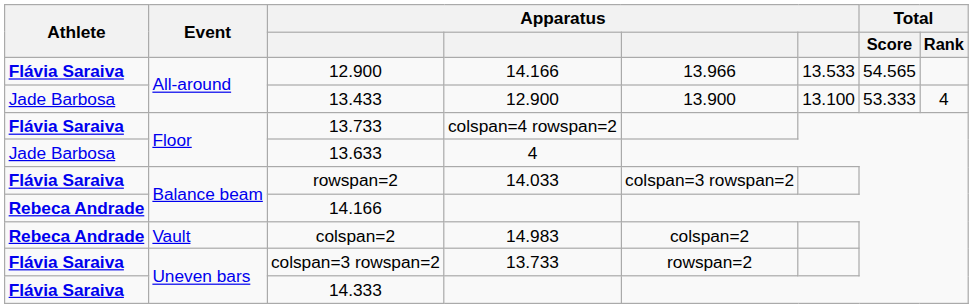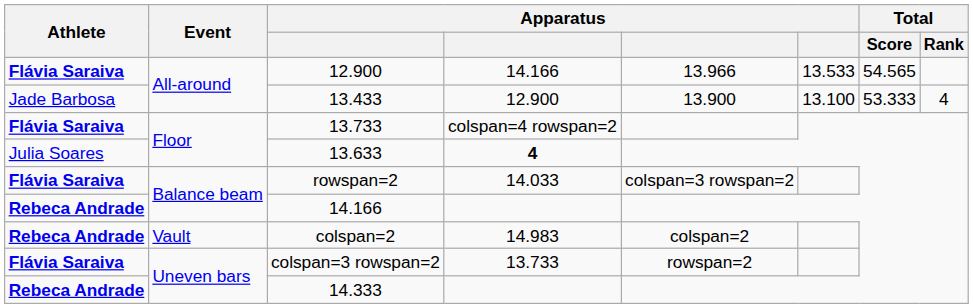(62, 154) Jade Barbosa -> (56, 154) Julia Soares
(532, 154) normal -> (532, 154) bold
(66, 290) Flávia Saraiva -> (76, 290) Rebeca Andrade
